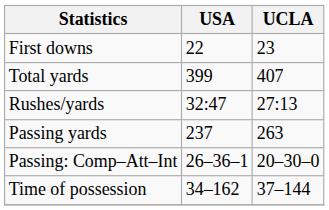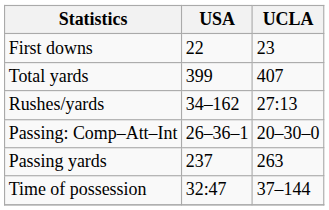(206, 104) 32:47 -> (213, 104) 34–162
rows swapped: (58, 133) <-> (93, 161)
(213, 190) 34–162 -> (206, 190) 32:47
